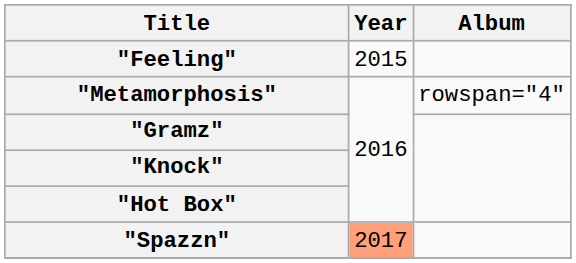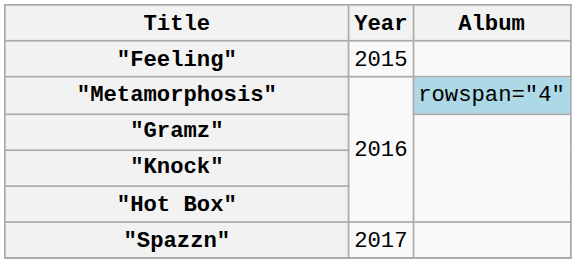(492, 95) no background -> (492, 95) lightblue background
(381, 240) lightsalmon background -> (381, 240) no background
